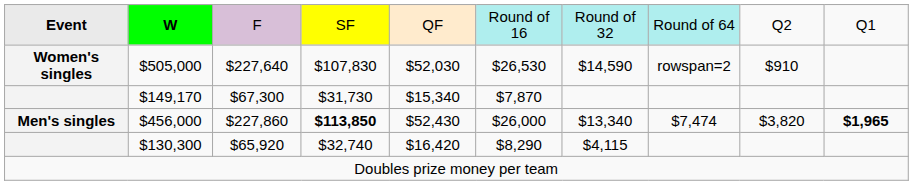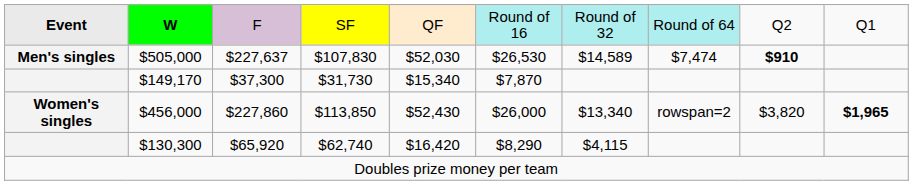(66, 65) Women's singles -> (66, 57) Men's singles
(257, 65) $227,640 -> (257, 57) $227,637
(605, 65) $14,590 -> (605, 57) $14,589
(694, 65) rowspan=2 -> (694, 57) $7,474
(782, 65) normal -> (782, 57) bold
(257, 97) $67,300 -> (257, 81) $37,300
(66, 121) Men's singles -> (66, 113) Women's singles
(345, 121) bold -> (345, 113) normal
(694, 121) $7,474 -> (694, 113) rowspan=2
(345, 145) $32,740 -> (345, 145) $62,740
